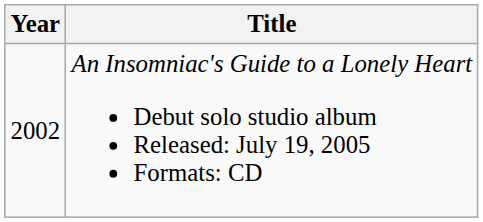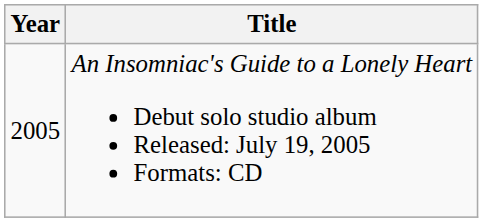(35, 130) 2002 -> (35, 130) 2005
